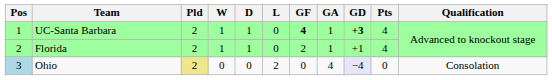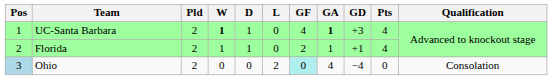(222, 30) normal -> (222, 30) bold
(303, 30) bold -> (303, 30) normal
(330, 30) normal -> (330, 30) bold
(358, 30) bold -> (358, 30) normal
(195, 65) khaki background -> (195, 65) no background
(303, 65) no background -> (303, 65) paleturquoise background
(358, 65) lavender background -> (358, 65) no background
